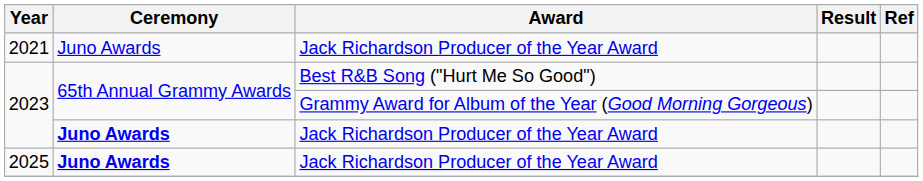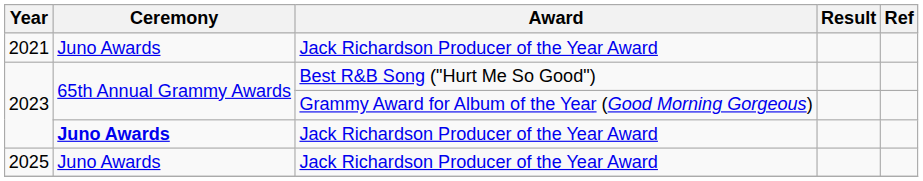(114, 162) bold -> (109, 162) normal
